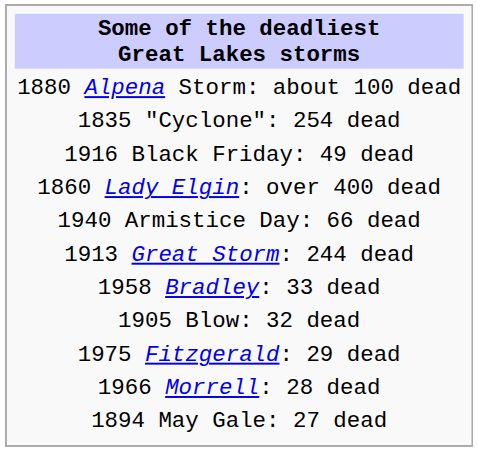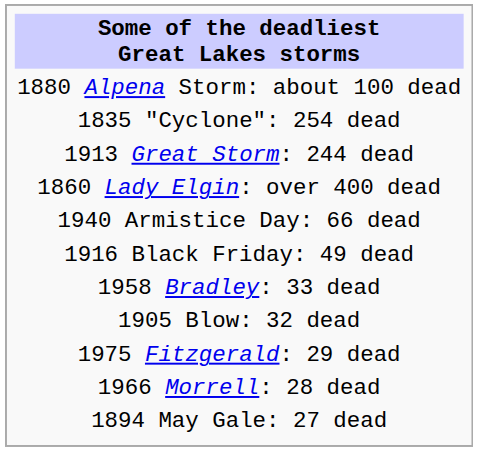(239, 154) 1916 Black Friday: 49 dead -> (239, 154) 1913 Great Storm: 244 dead
(239, 254) 1913 Great Storm: 244 dead -> (239, 254) 1916 Black Friday: 49 dead
